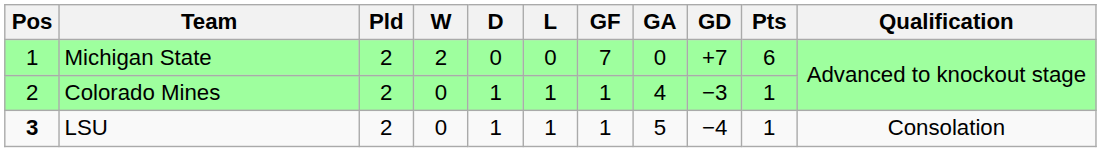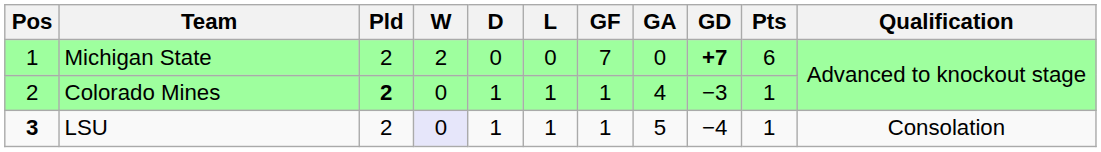(715, 57) normal -> (715, 57) bold
(386, 92) normal -> (386, 92) bold
(441, 127) no background -> (441, 127) lavender background
